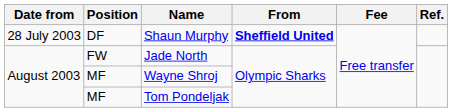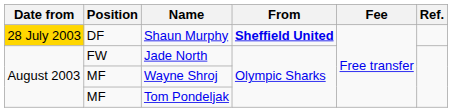(44, 35) no background -> (44, 35) gold background
